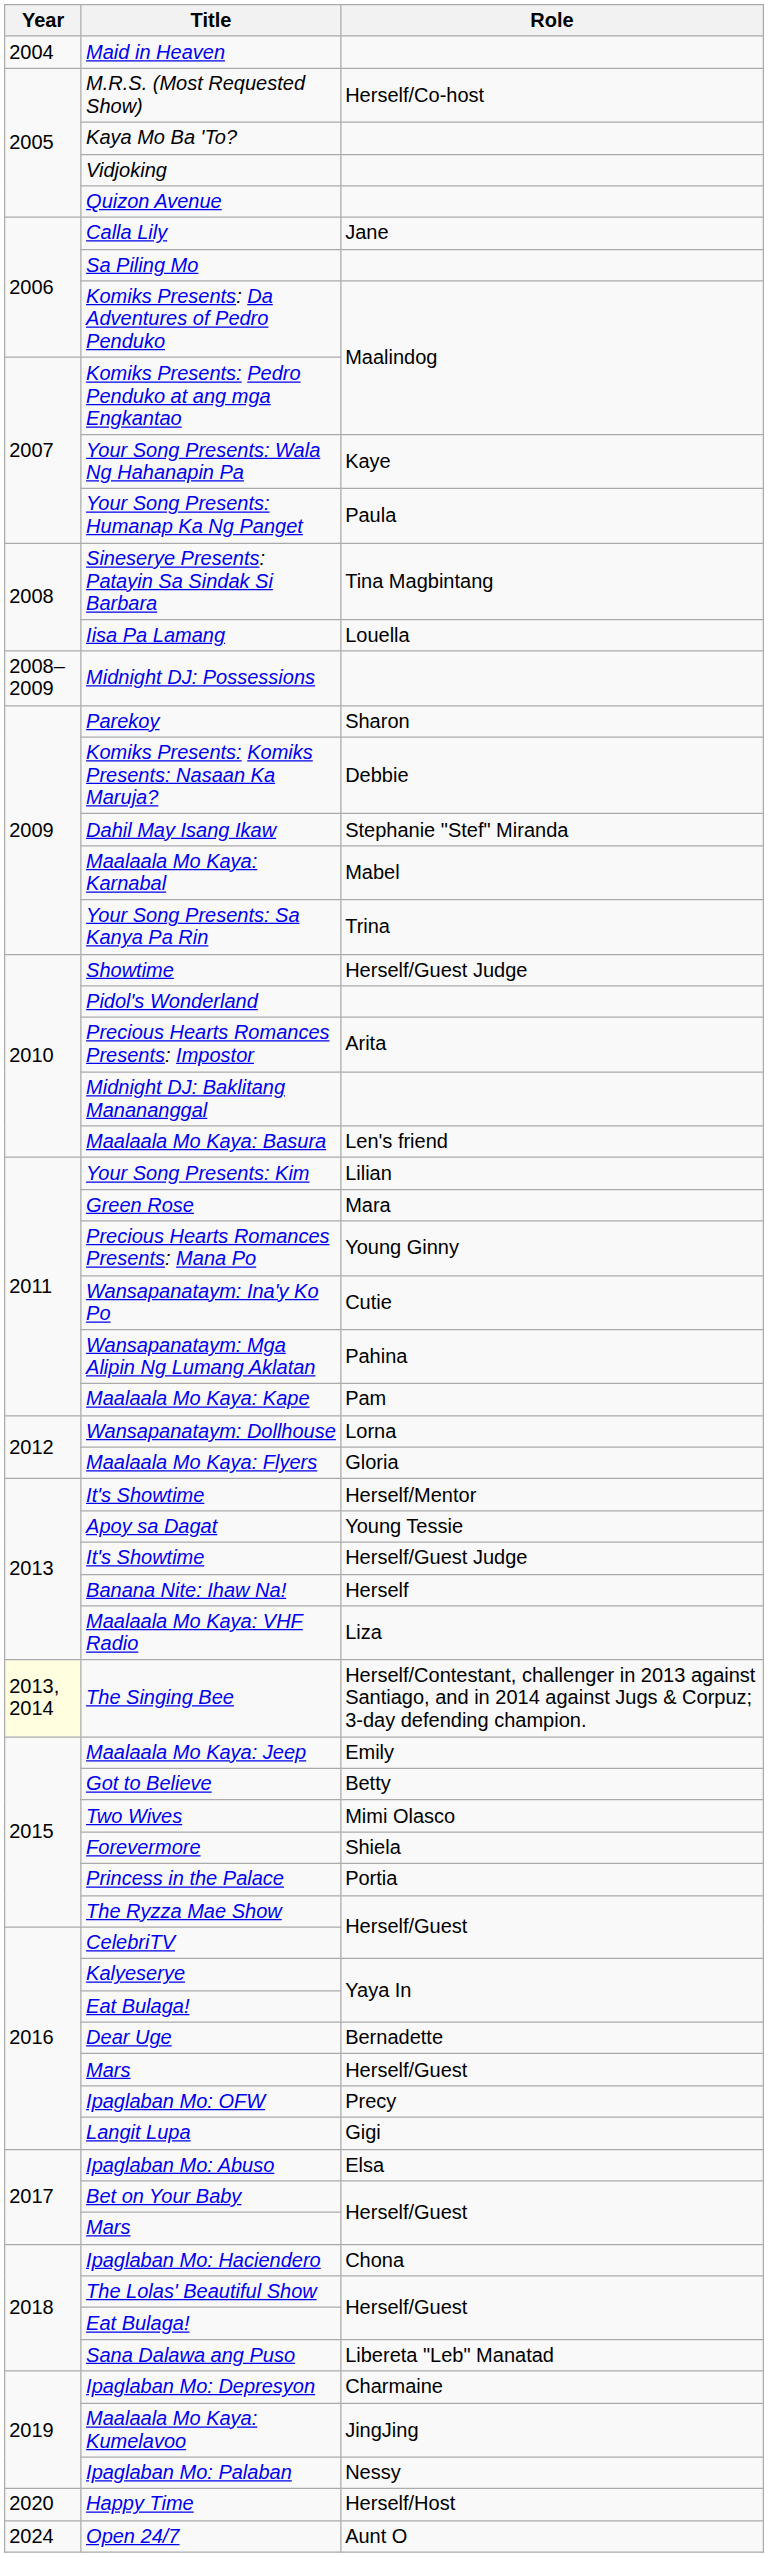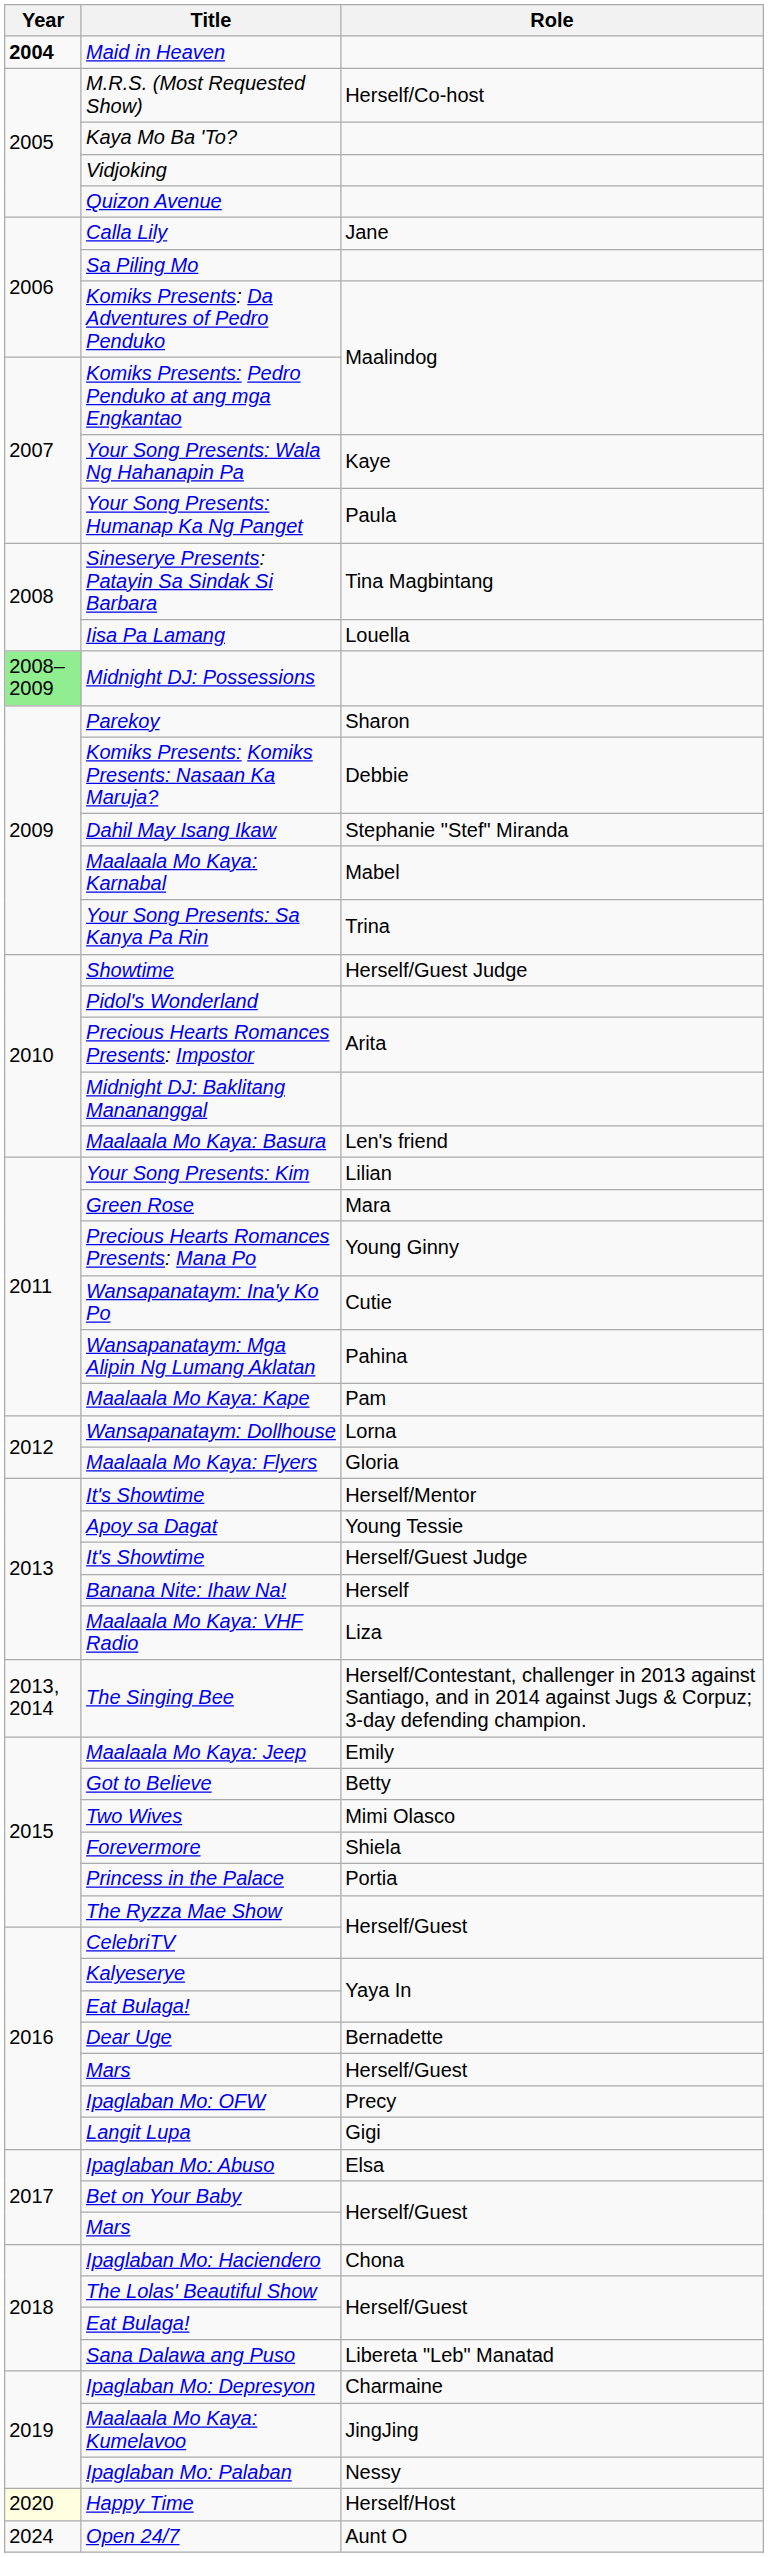(31, 52) normal -> (31, 52) bold
(37, 678) no background -> (37, 678) lightgreen background
(34, 1698) lightyellow background -> (34, 1698) no background
(31, 2504) no background -> (31, 2504) lightyellow background
